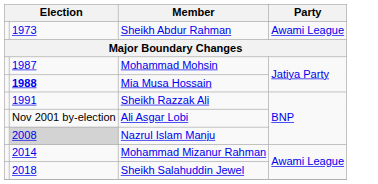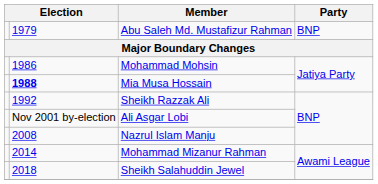- row: (176, 30)
+ row: (206, 30)
(24, 65) 1987 -> (24, 65) 1986
(24, 100) 1991 -> (24, 100) 1992
(24, 135) lightgrey background -> (24, 135) no background
